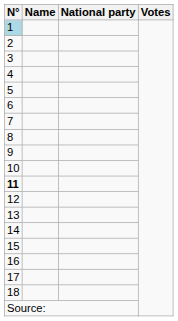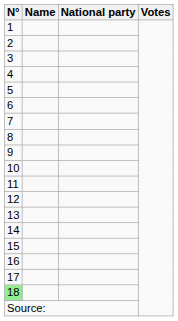(10, 28) lightblue background -> (10, 28) no background
(13, 183) bold -> (13, 183) normal
(13, 293) no background -> (13, 293) lightgreen background
